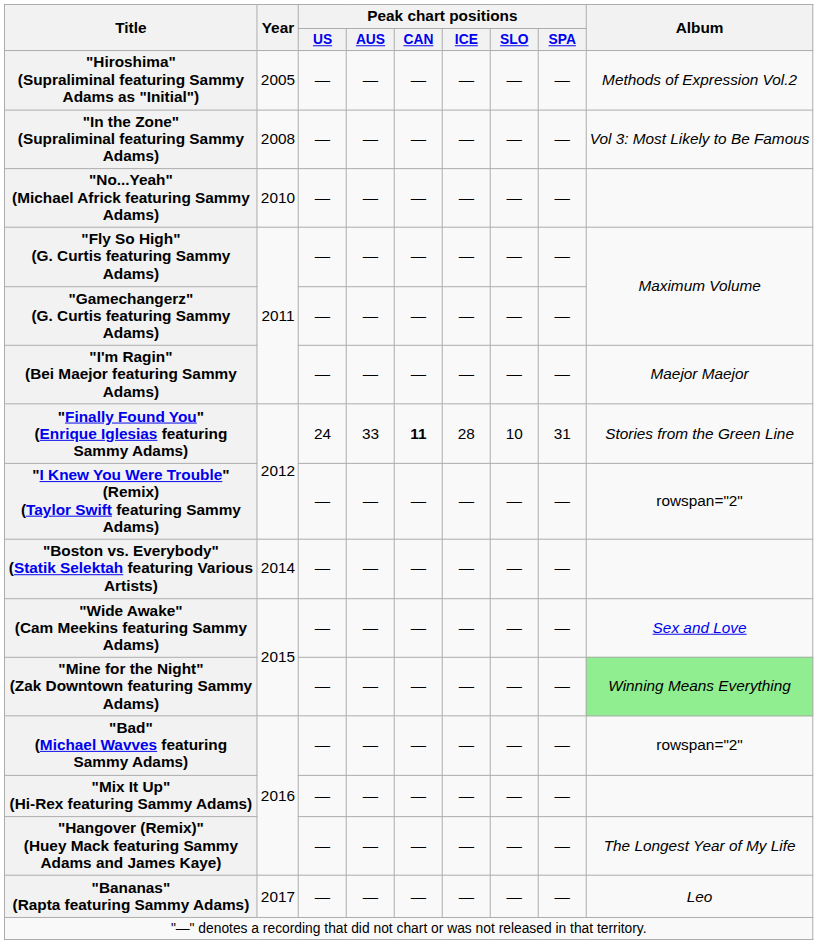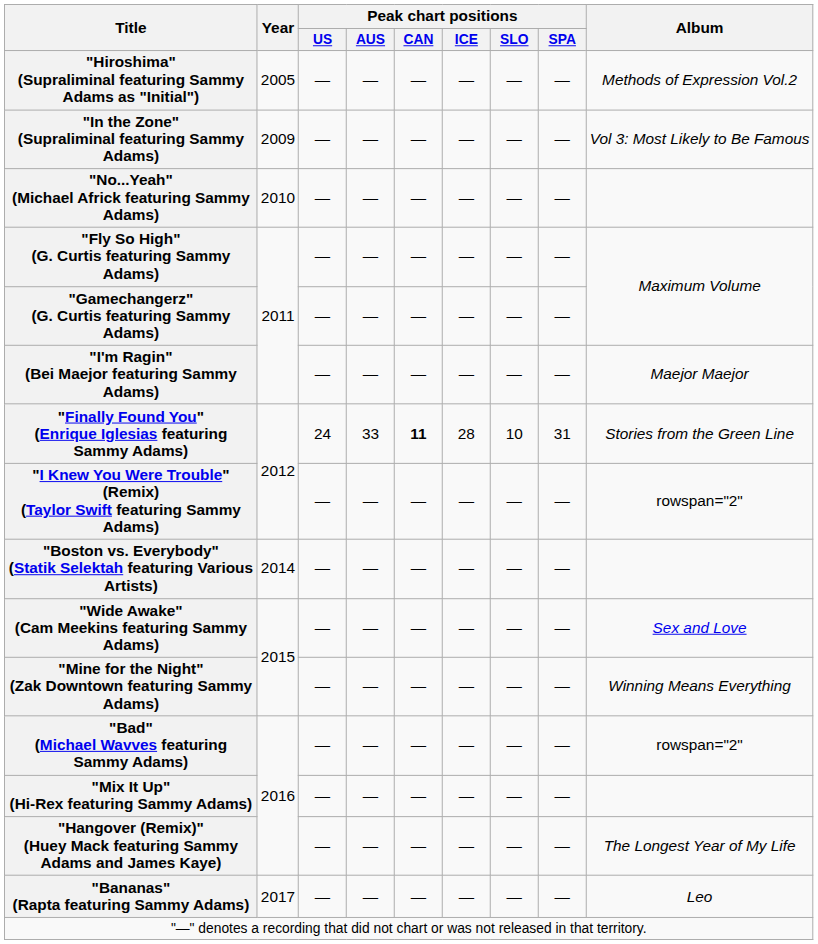(278, 139) 2008 -> (278, 139) 2009
(700, 686) lightgreen background -> (700, 686) no background
